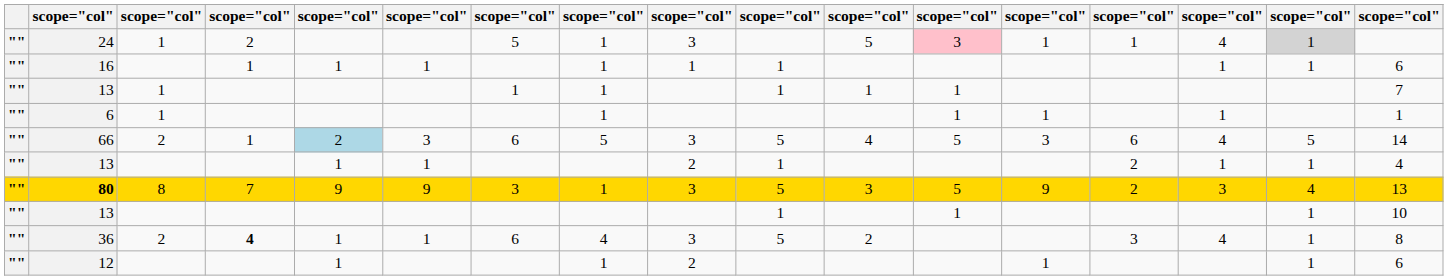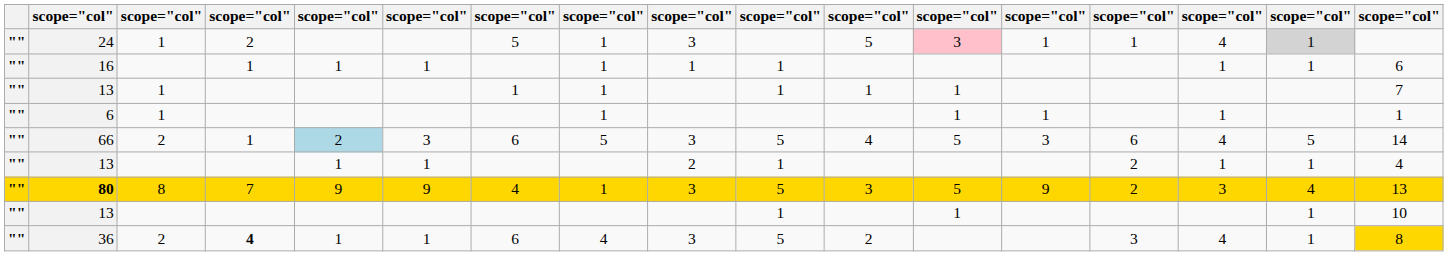(515, 189) 3 -> (515, 189) 4
(1399, 238) no background -> (1399, 238) gold background
- row: (106, 262)
